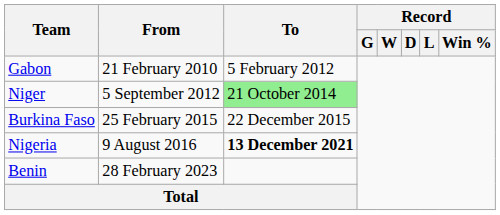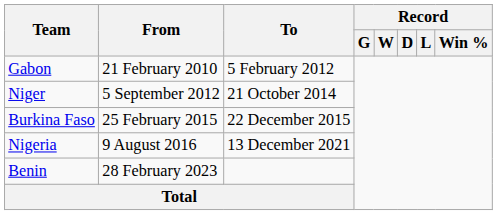(282, 94) lightgreen background -> (282, 94) no background
(290, 145) bold -> (289, 145) normal
